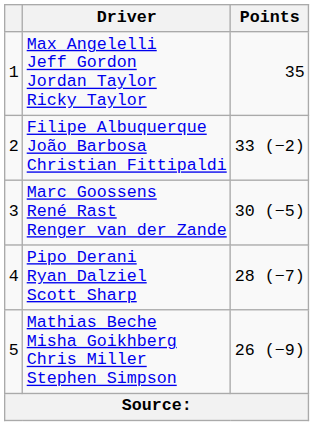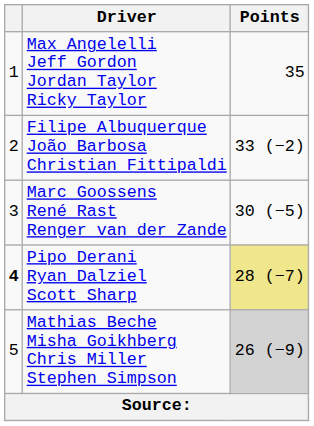(14, 277) normal -> (14, 277) bold
(270, 277) no background -> (270, 277) khaki background
(270, 352) no background -> (270, 352) lightgrey background
